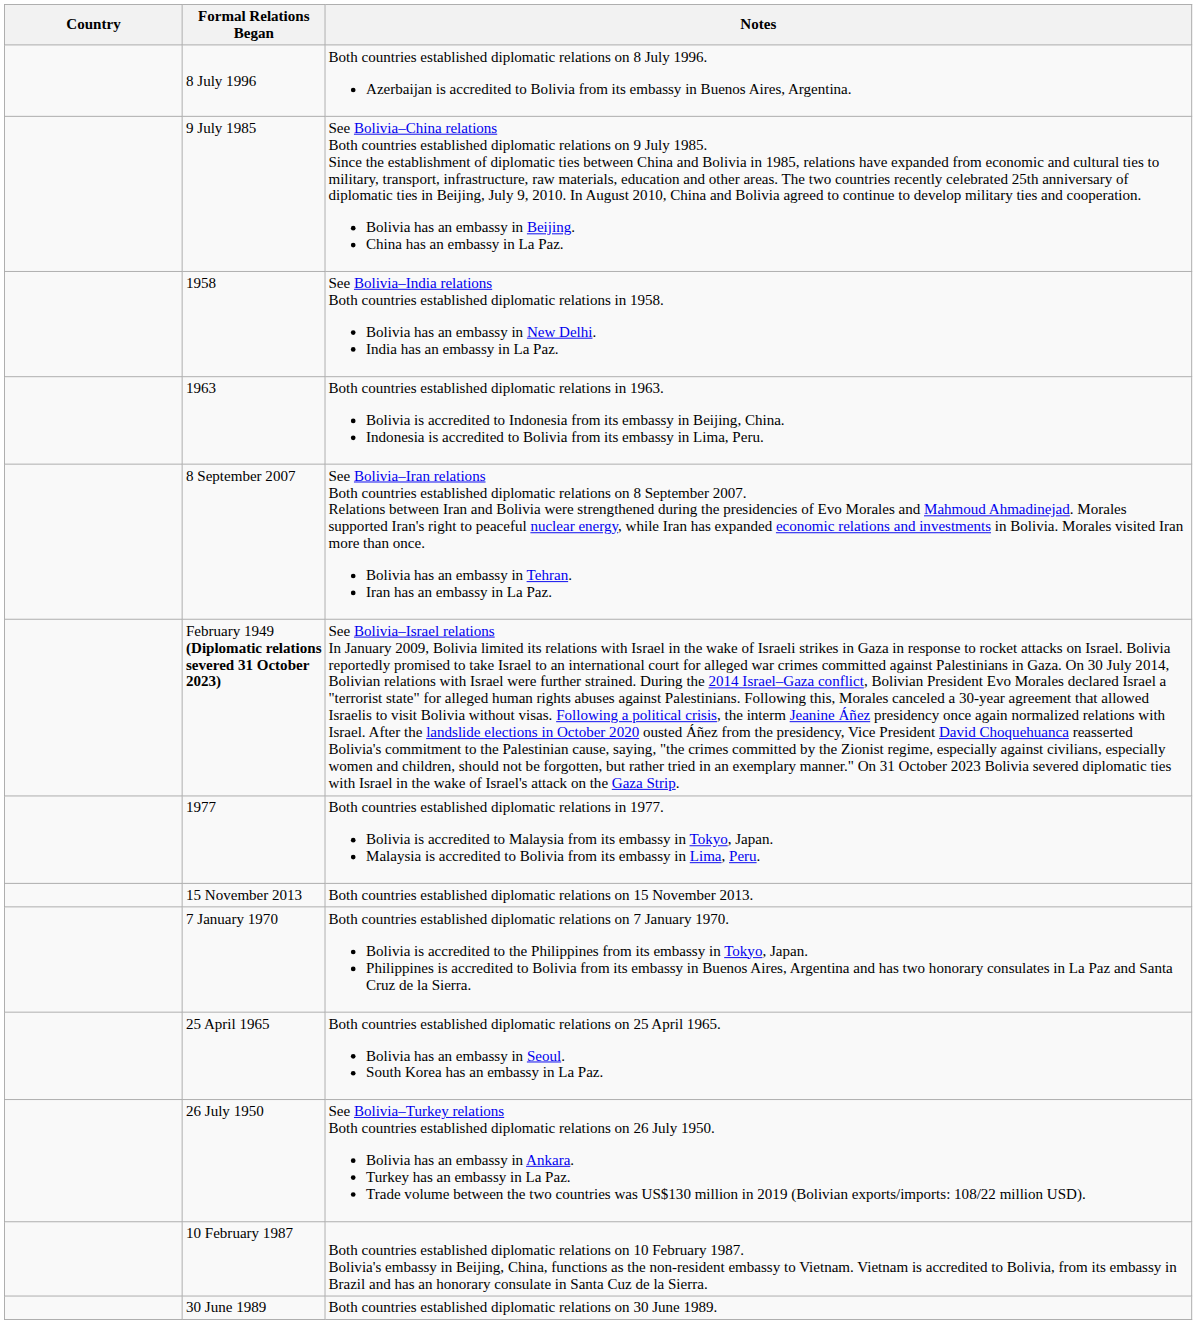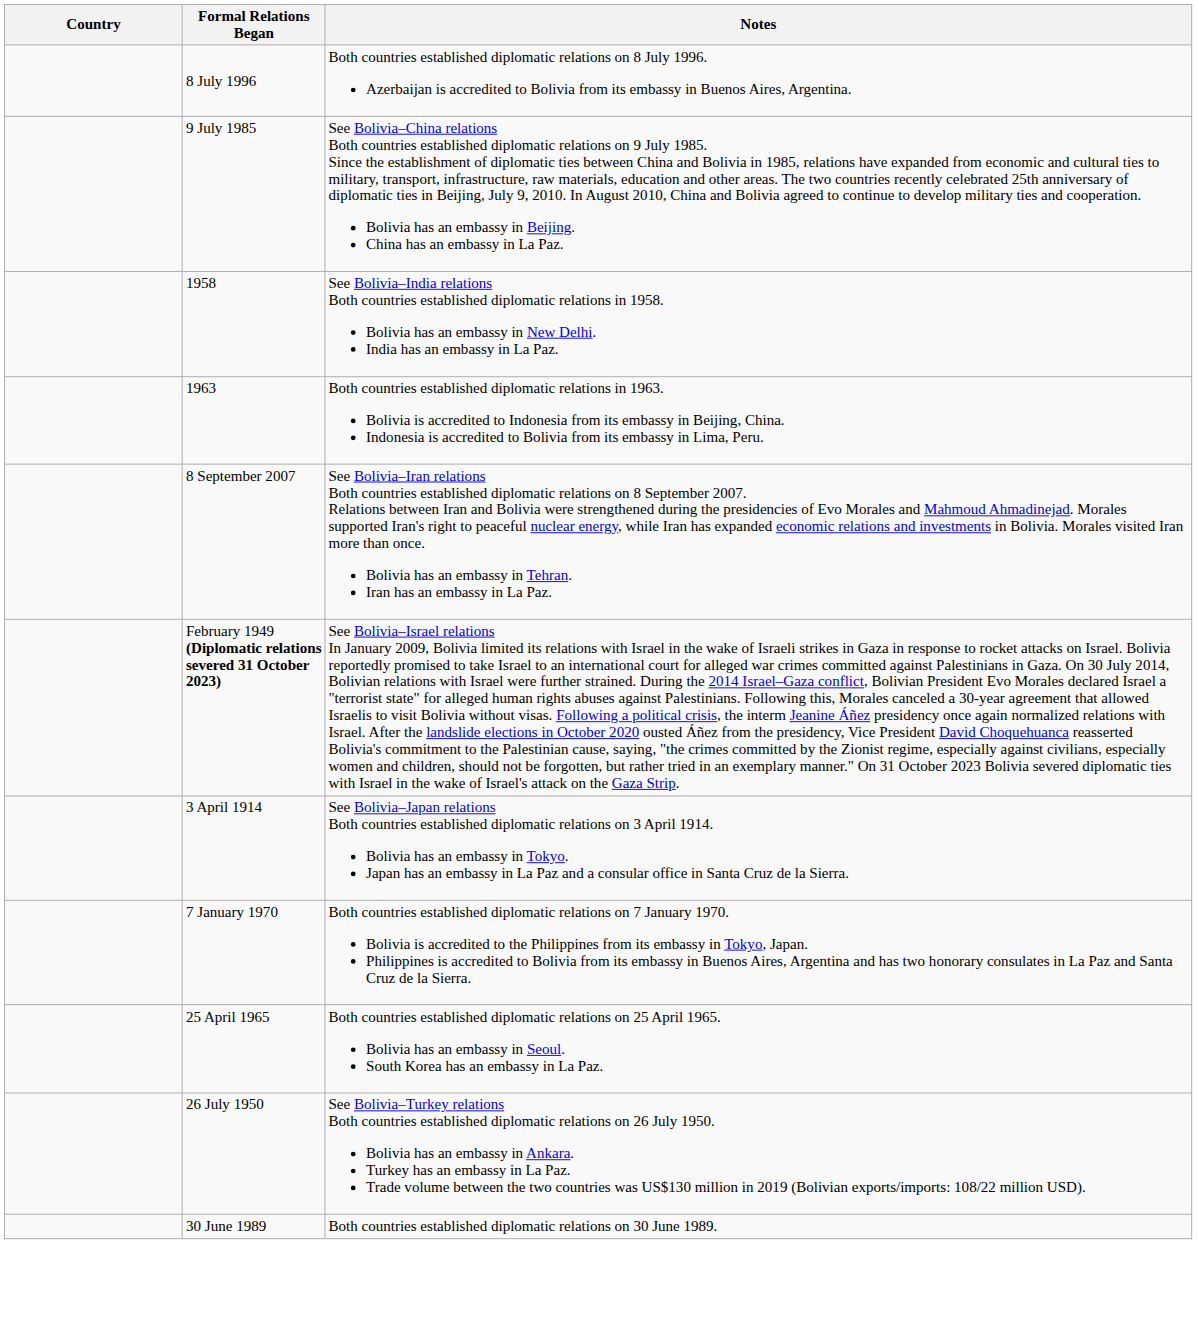+ row: (224, 807)
- row: (201, 807)
- row: (244, 895)
- row: (239, 1233)
